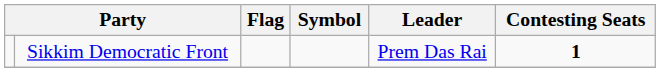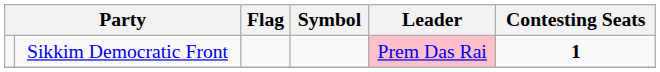(432, 51) no background -> (432, 51) pink background
